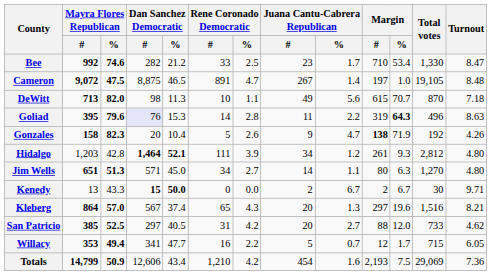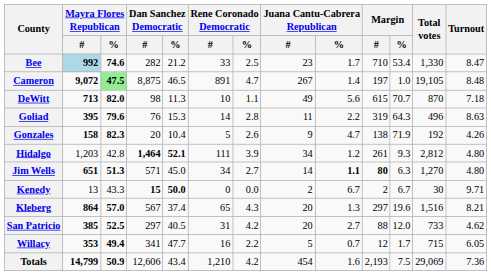(91, 63) no background -> (91, 63) lightblue background
(115, 81) no background -> (115, 81) lightgreen background
(155, 117) lavender background -> (155, 117) no background
(402, 117) bold -> (402, 117) normal
(380, 135) bold -> (380, 135) normal
(354, 171) normal -> (354, 171) bold
(383, 171) normal -> (383, 171) bold
